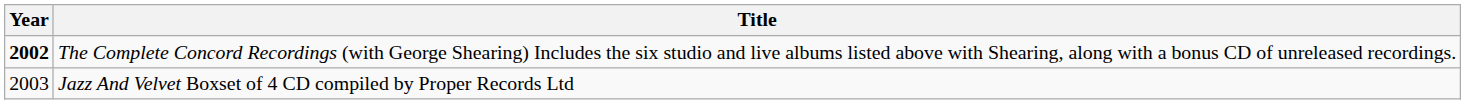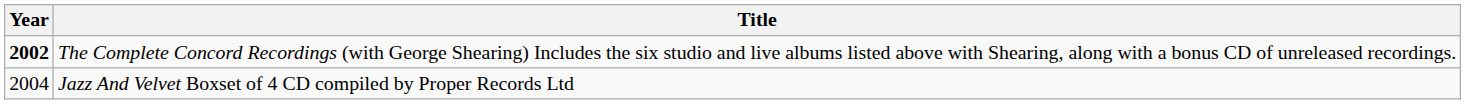(29, 83) 2003 -> (29, 83) 2004
